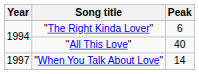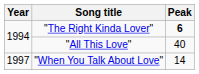(180, 28) normal -> (180, 28) bold
